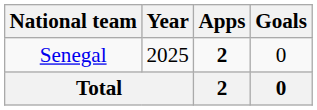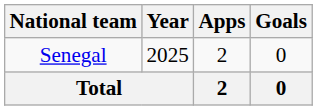(222, 54) bold -> (222, 54) normal
